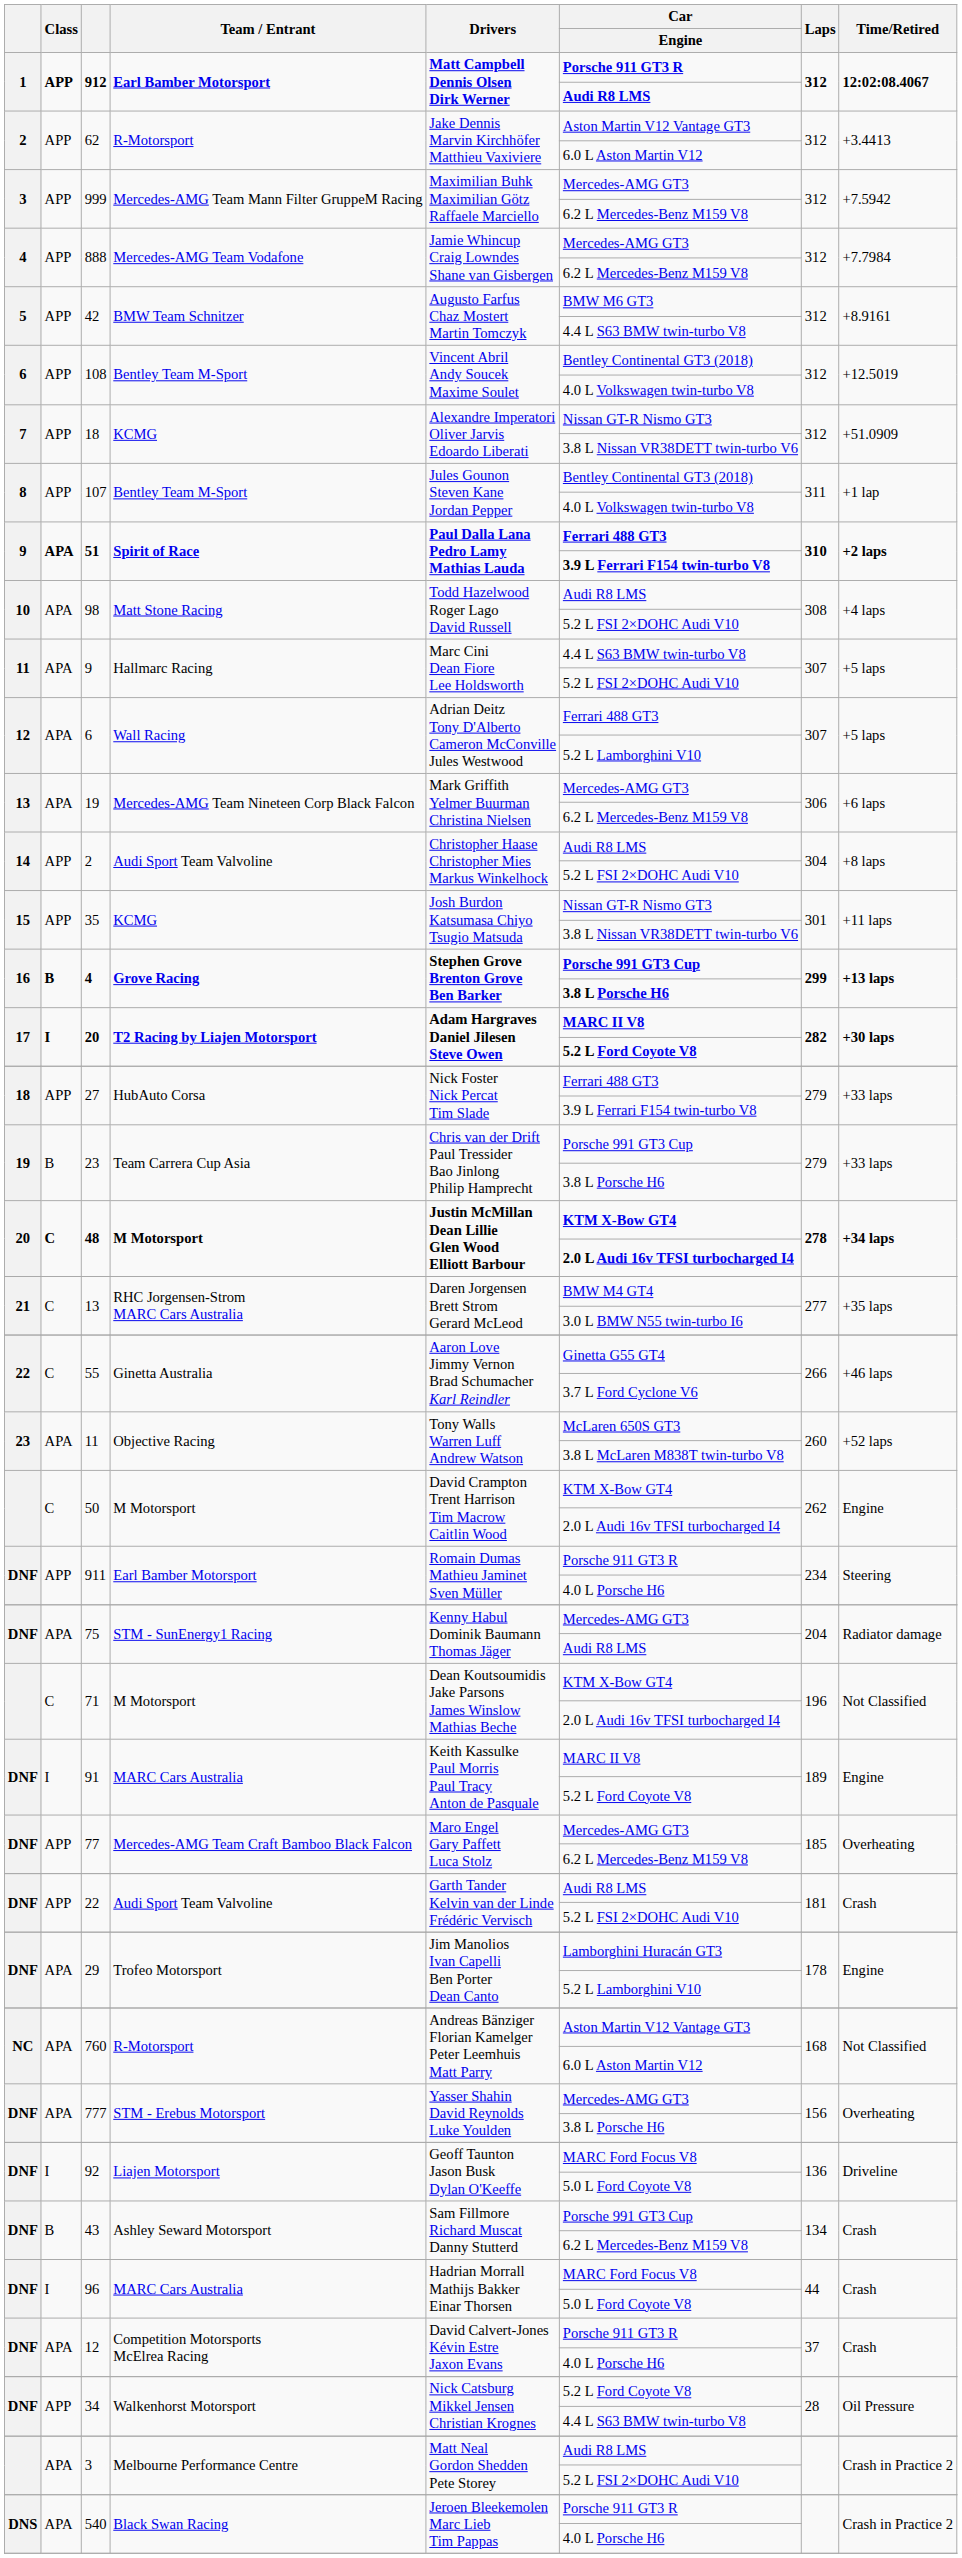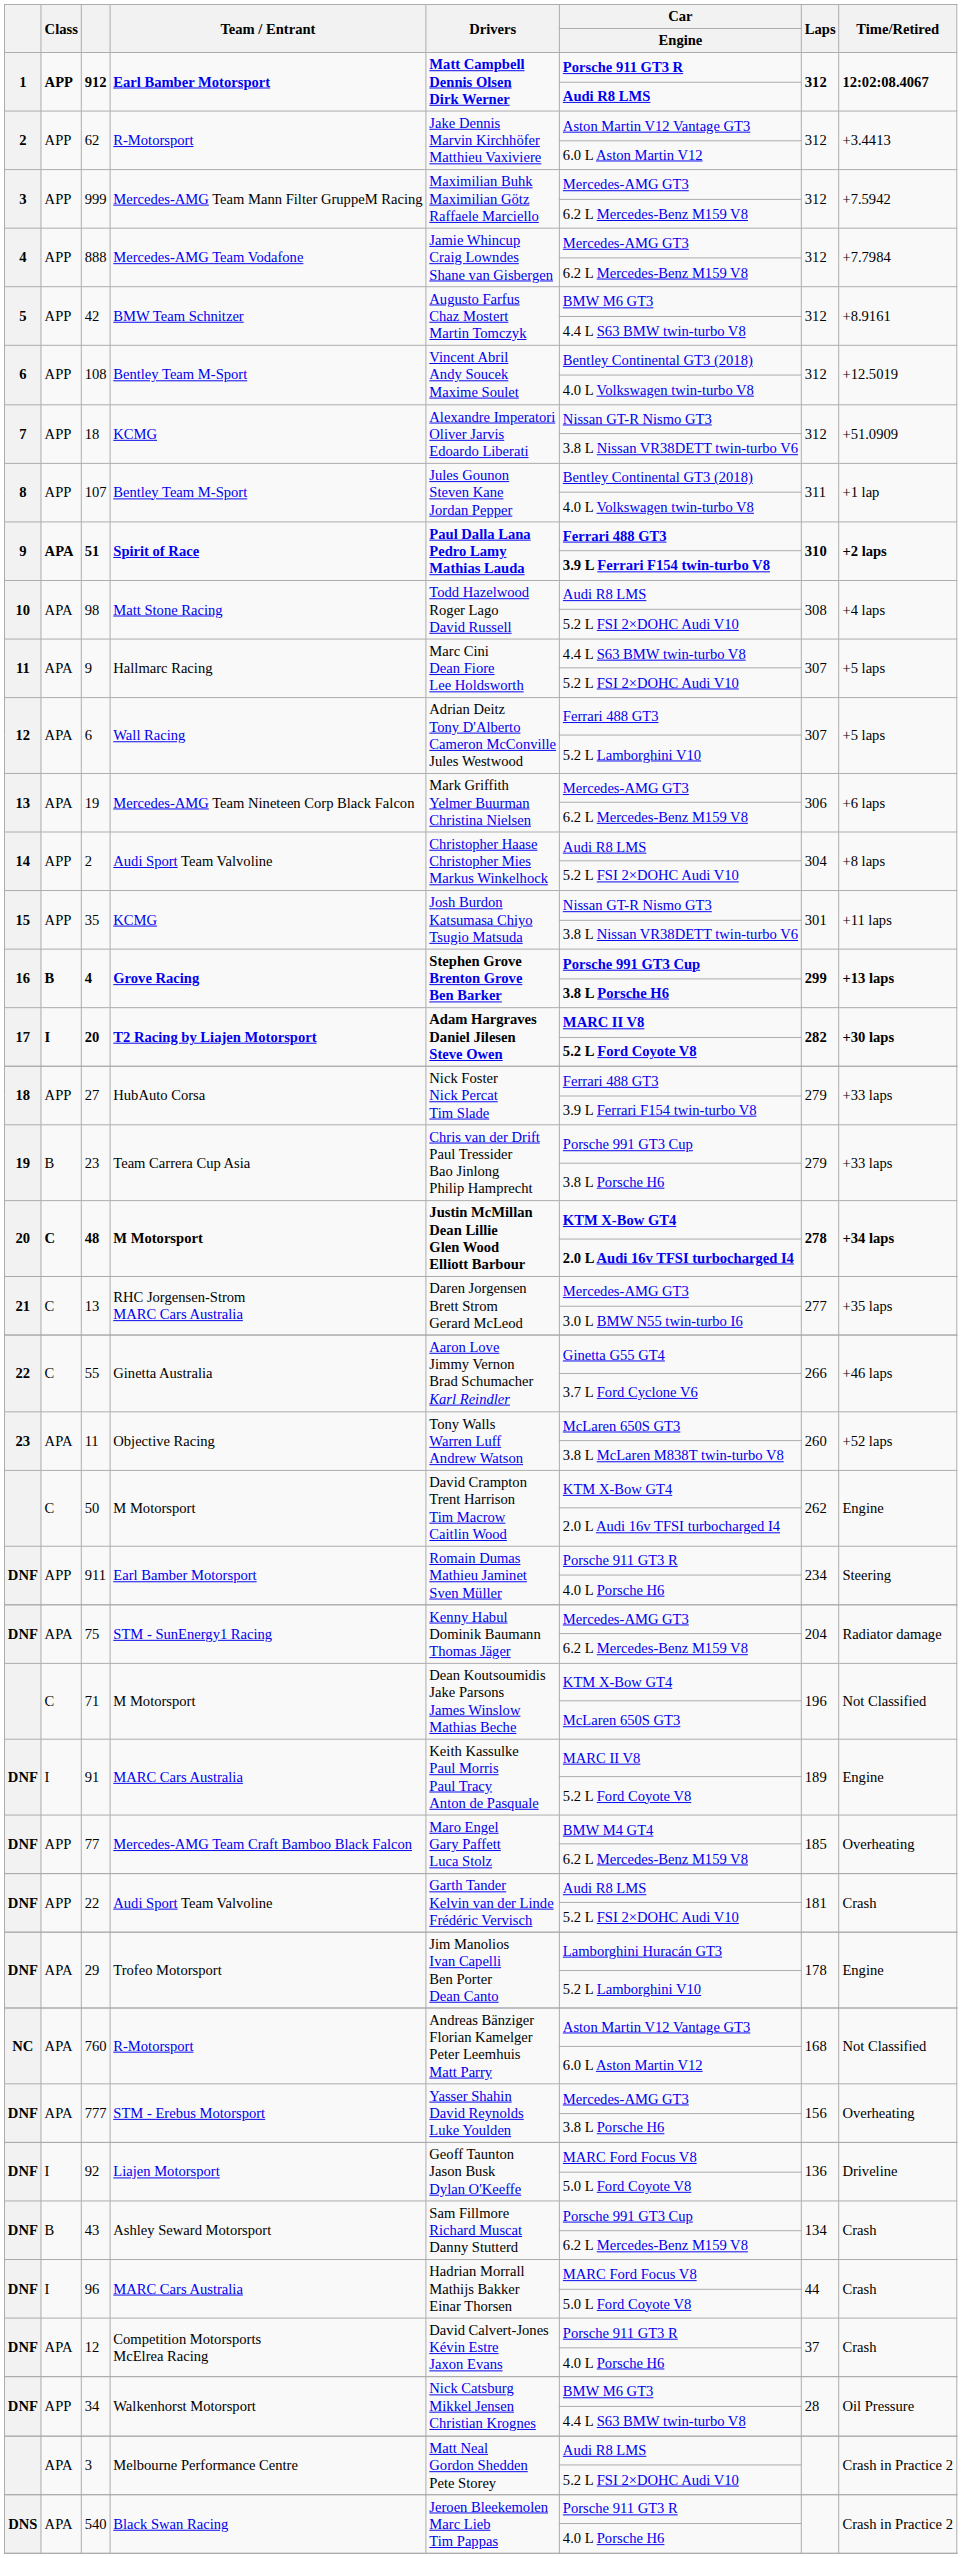(608, 1291) BMW M4 GT4 -> (626, 1291) Mercedes-AMG GT3
(605, 1648) Audi R8 LMS -> (655, 1648) 6.2 L Mercedes-Benz M159 V8
(671, 1720) 2.0 L Audi 16v TFSI turbocharged I4 -> (622, 1720) McLaren 650S GT3
(626, 1829) Mercedes-AMG GT3 -> (608, 1829) BMW M4 GT4
(627, 2391) 5.2 L Ford Coyote V8 -> (608, 2391) BMW M6 GT3
